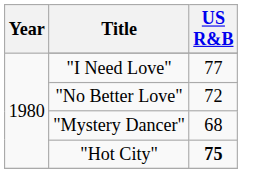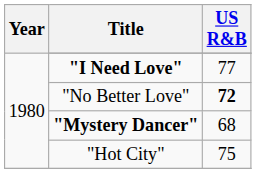(119, 67) normal -> (126, 67) bold
(213, 96) normal -> (227, 96) bold
(119, 125) normal -> (126, 125) bold
(213, 153) bold -> (227, 153) normal
